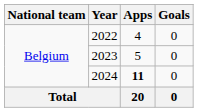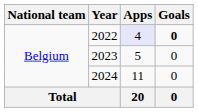(138, 35) no background -> (138, 35) lavender background
(174, 35) normal -> (174, 35) bold
(138, 76) bold -> (138, 76) normal
